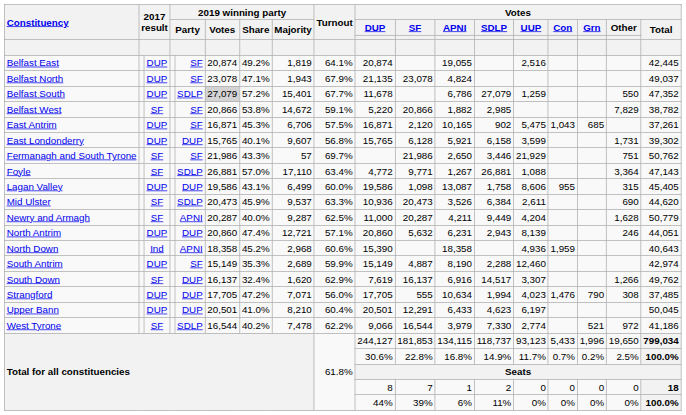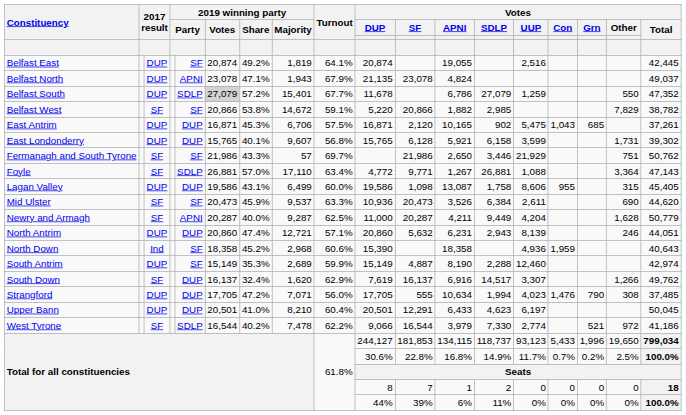(196, 78) SF -> (191, 78) APNI
(196, 124) SF -> (192, 124) DUP
(190, 202) SDLP -> (196, 202) SF
(191, 248) APNI -> (196, 248) SF
